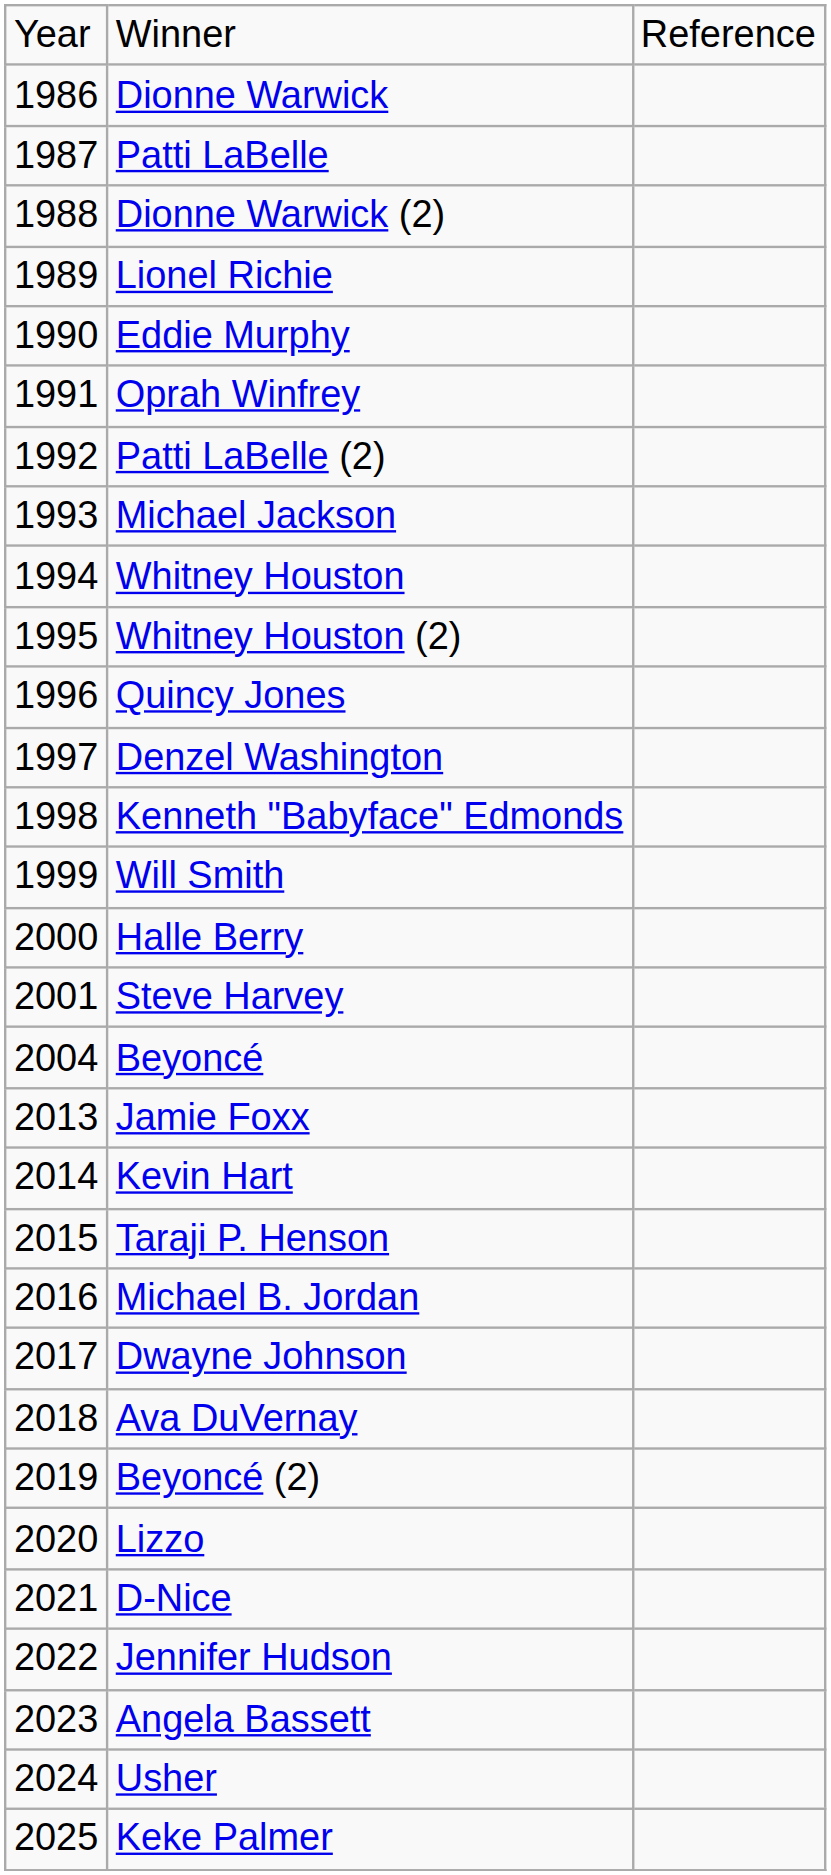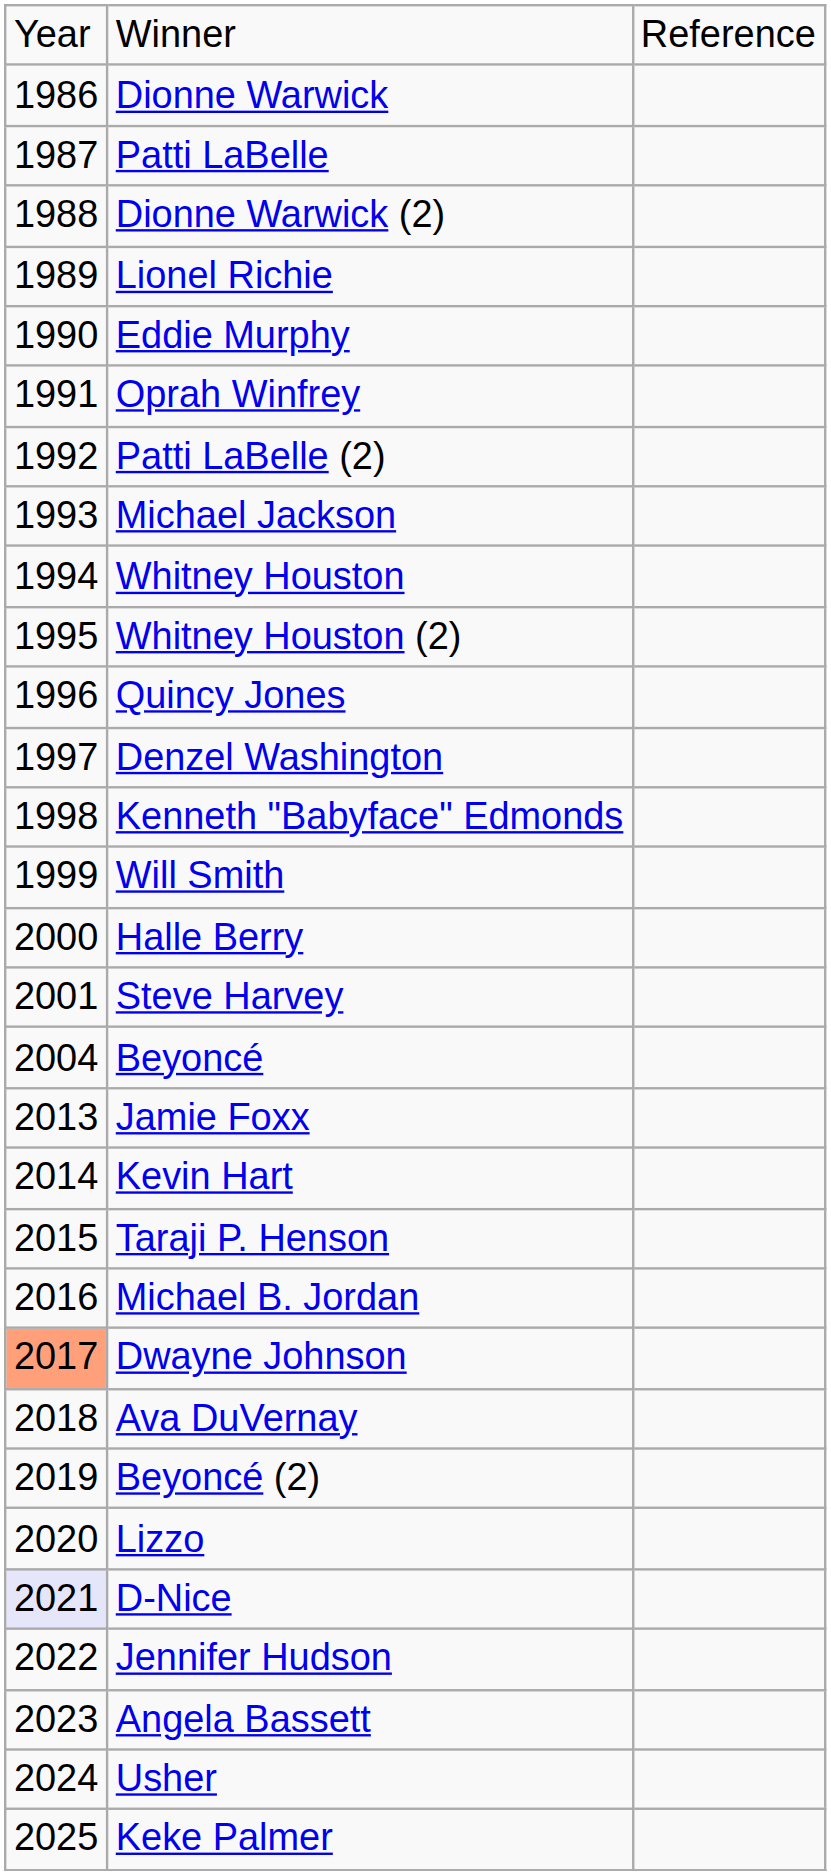(56, 1357) no background -> (56, 1357) lightsalmon background
(56, 1598) no background -> (56, 1598) lavender background
